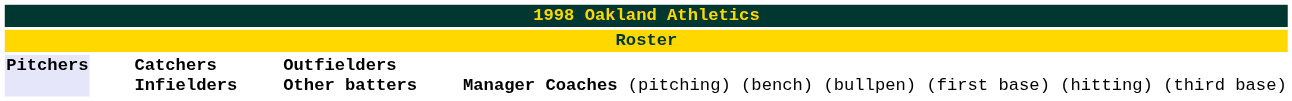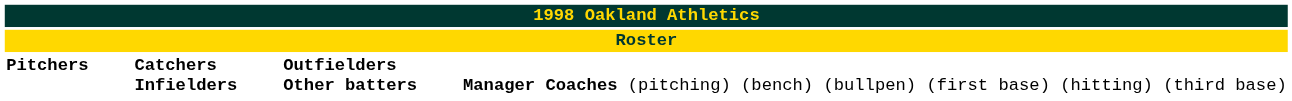(47, 66) lavender background -> (47, 66) no background
